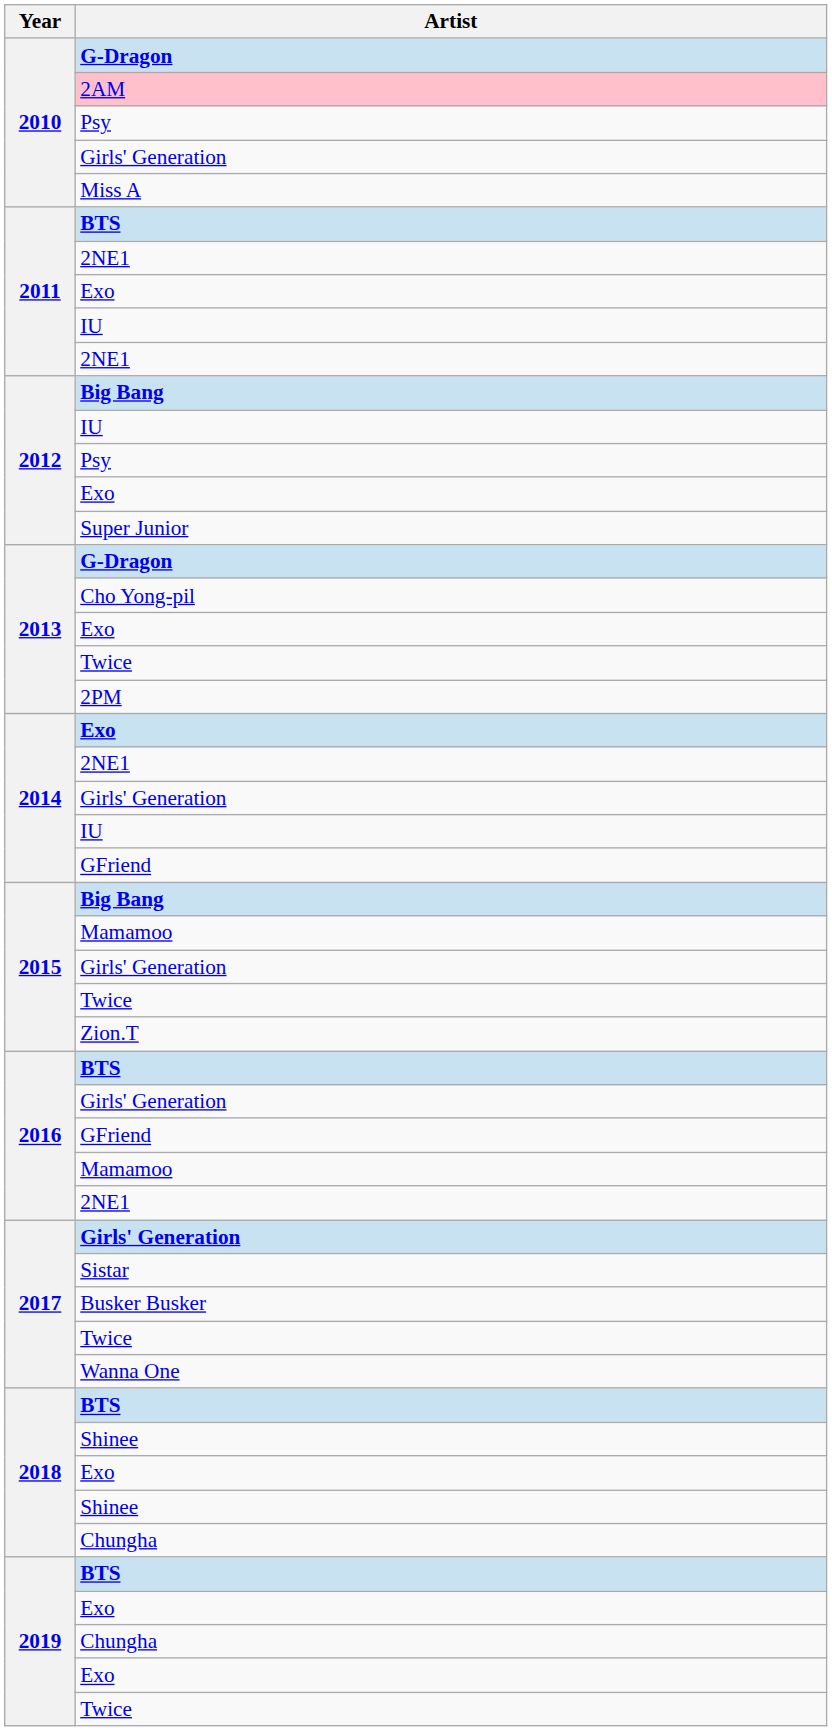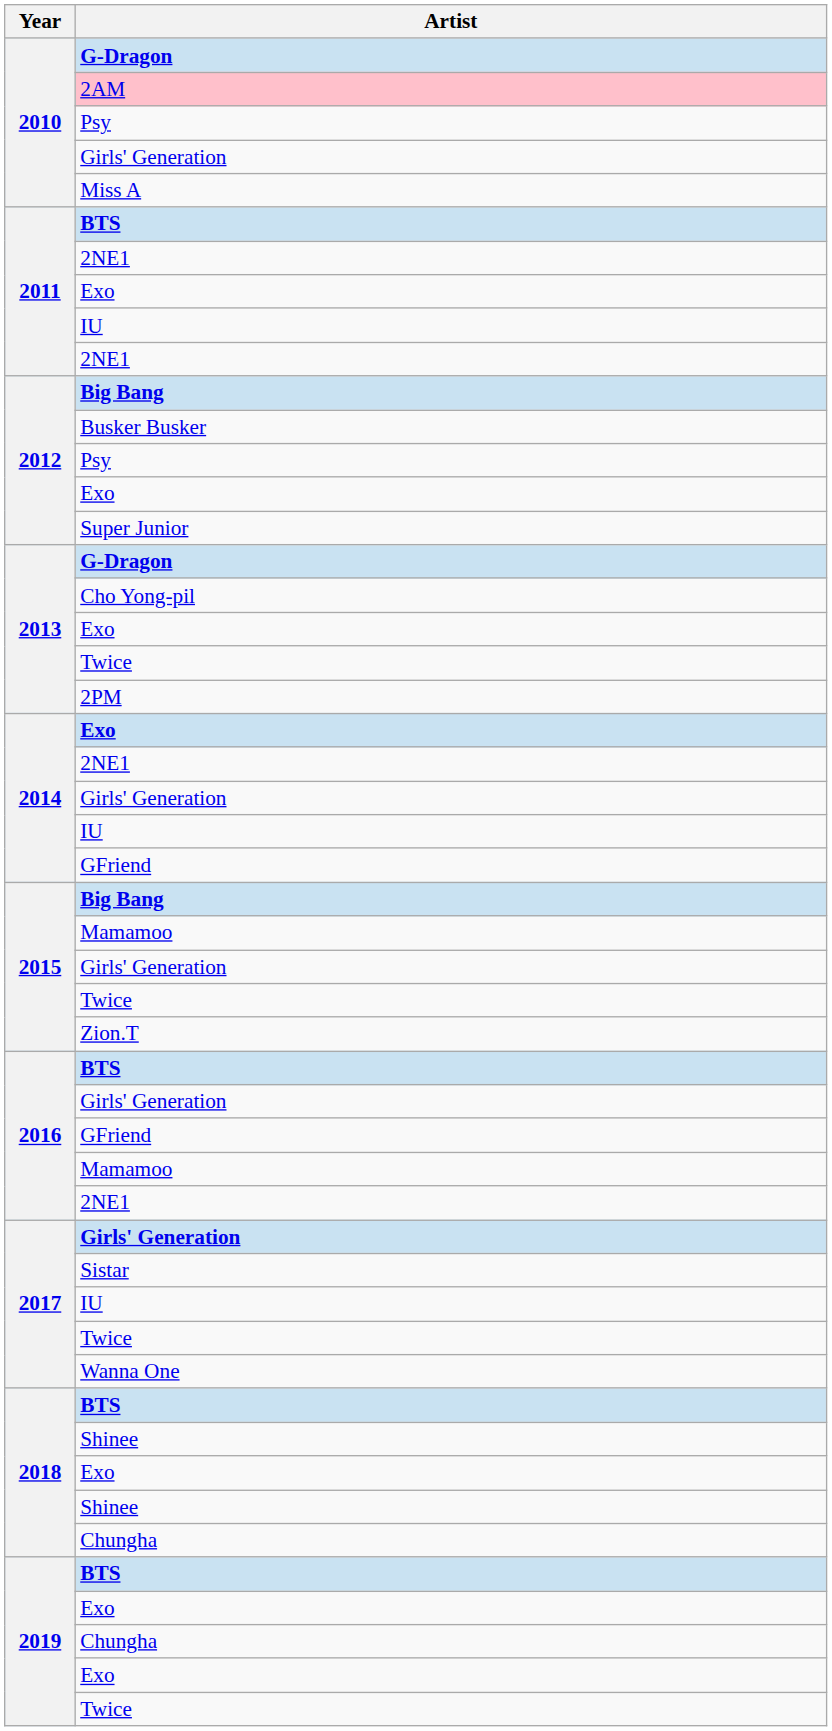(91, 426) IU -> (143, 426) Busker Busker
(143, 1303) Busker Busker -> (91, 1303) IU
